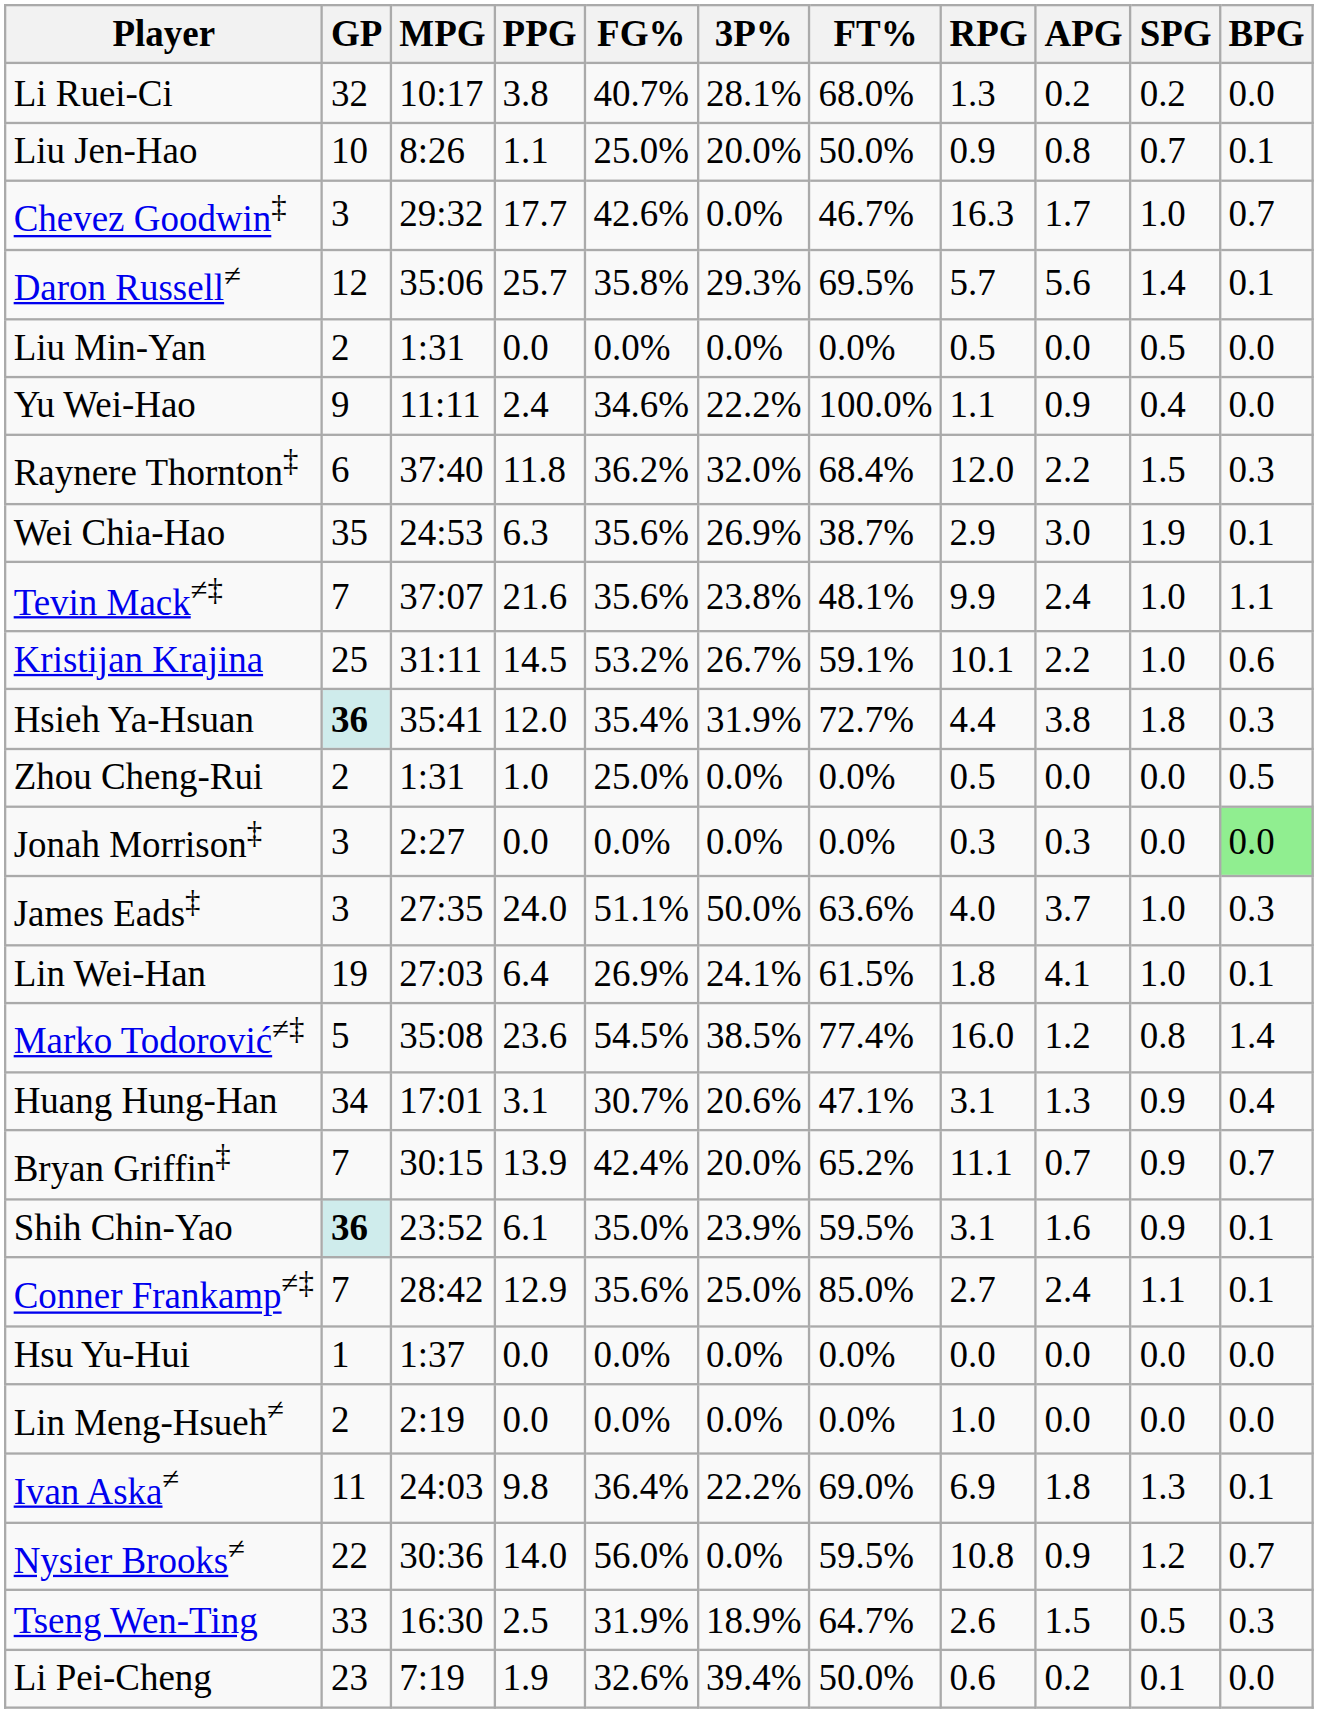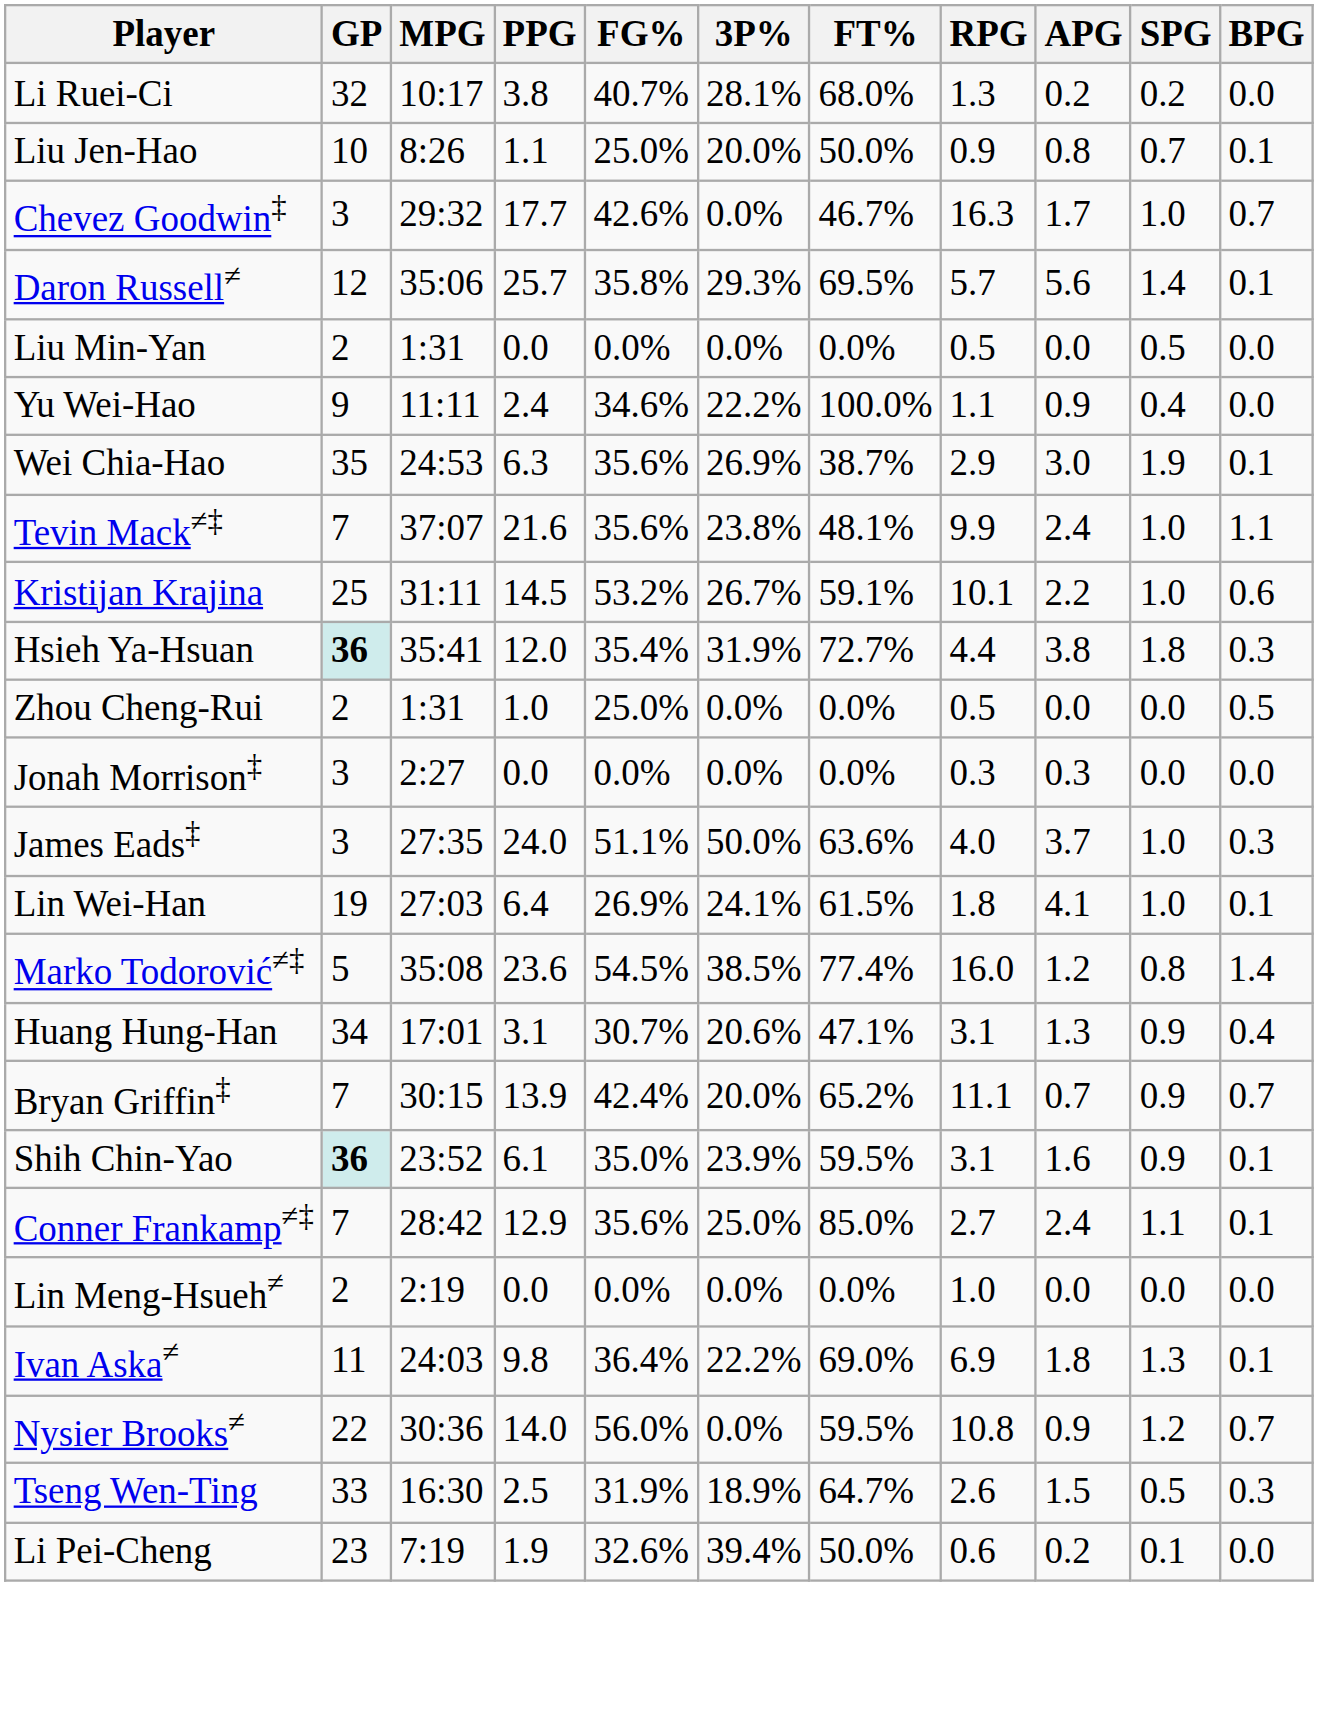- row: (156, 469)
(1252, 840) lightgreen background -> (1252, 772) no background
- row: (102, 1354)
